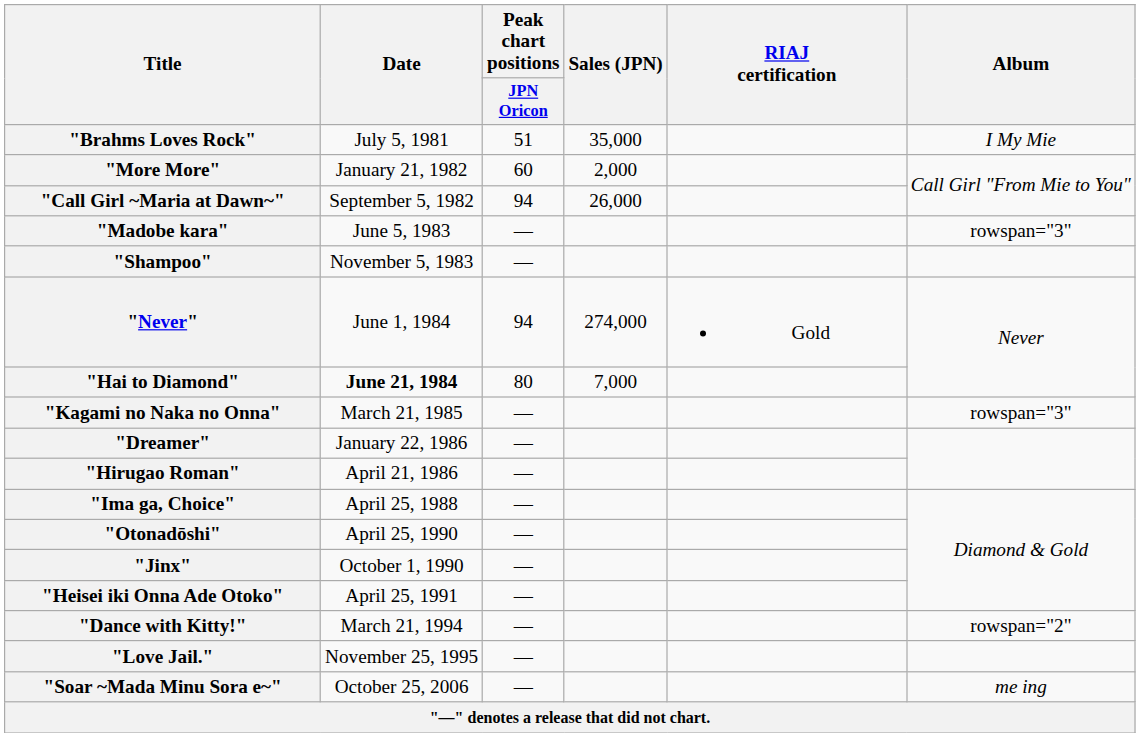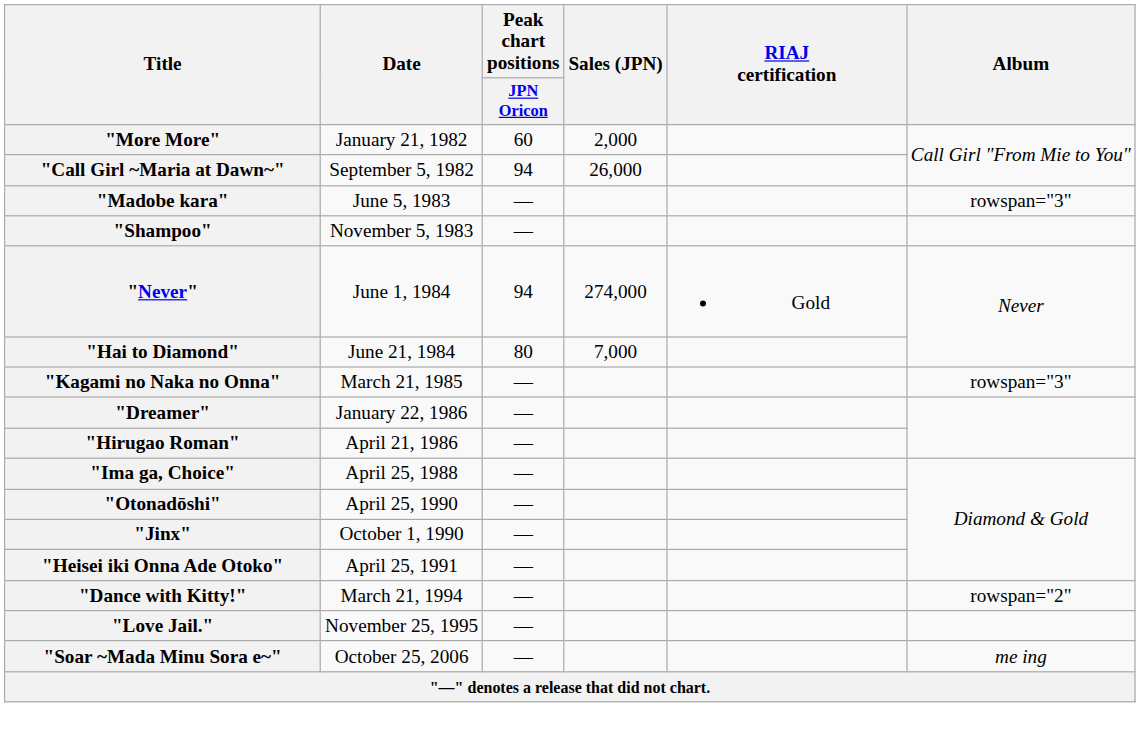- row: (163, 139)
(402, 382) bold -> (402, 351) normal
